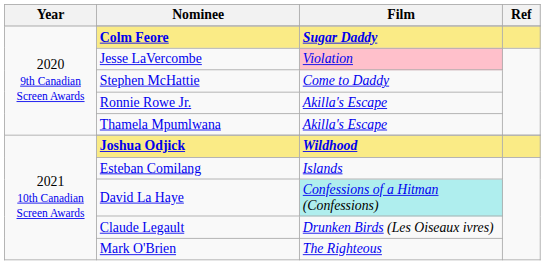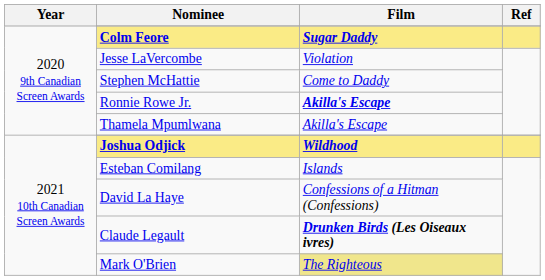(328, 59) pink background -> (328, 59) no background
(345, 102) normal -> (347, 102) bold
(371, 197) paleturquoise background -> (371, 197) no background
(398, 227) normal -> (384, 235) bold
(342, 249) no background -> (342, 264) khaki background
